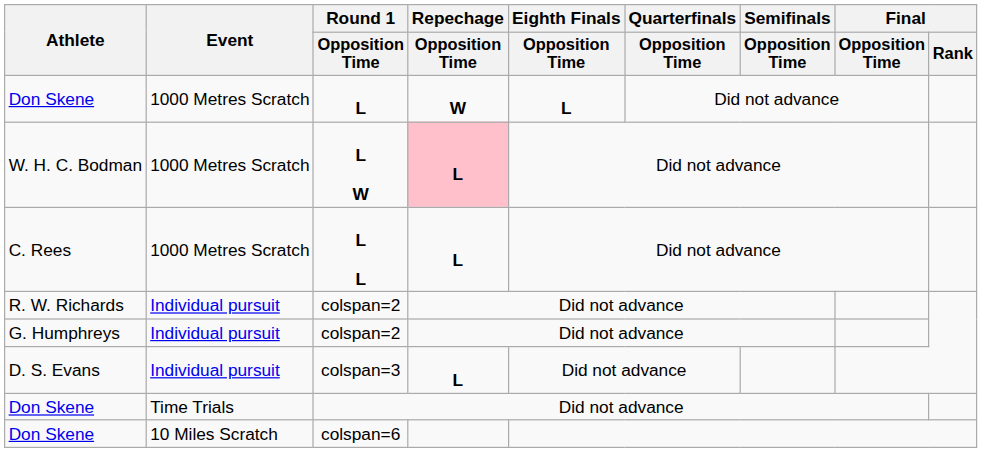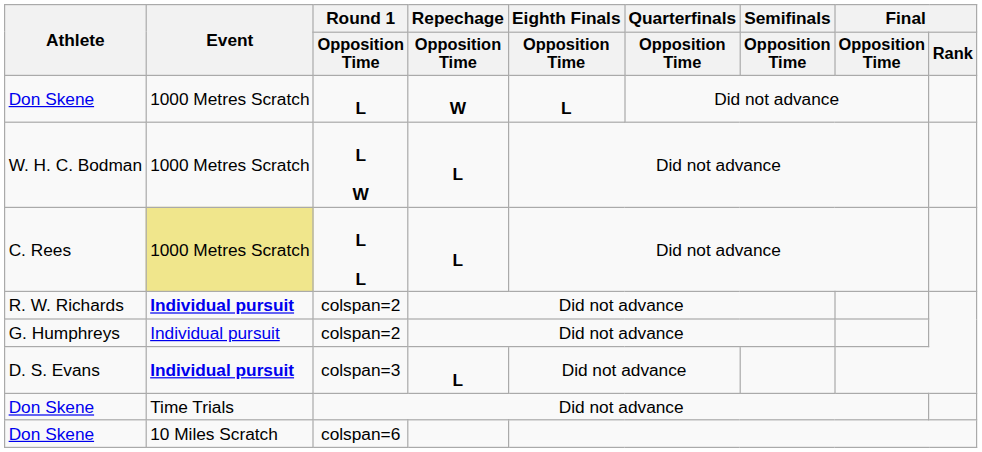(458, 175) pink background -> (458, 175) no background
(230, 250) no background -> (230, 250) khaki background
(215, 306) normal -> (222, 306) bold
(215, 370) normal -> (222, 370) bold
